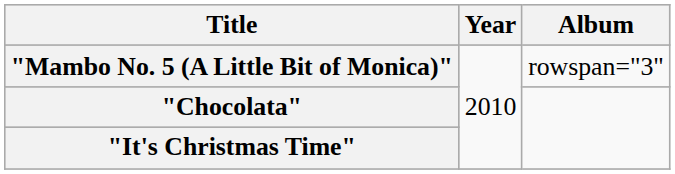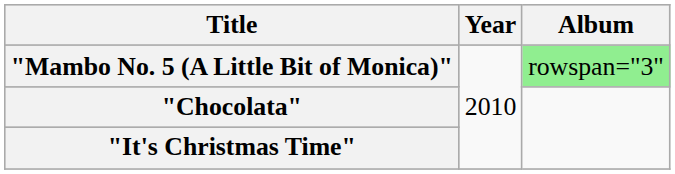(596, 65) no background -> (596, 65) lightgreen background
